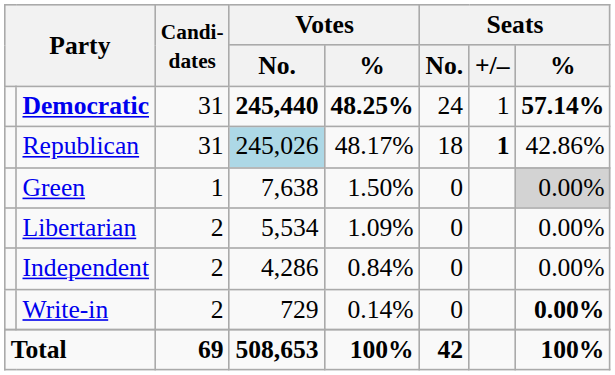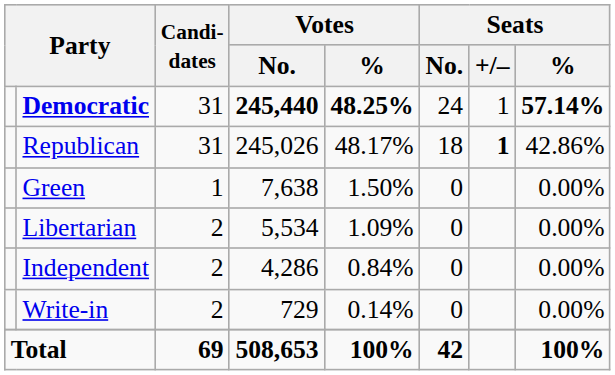(277, 146) lightblue background -> (277, 146) no background
(571, 187) lightgrey background -> (571, 187) no background
(569, 308) bold -> (571, 308) normal
